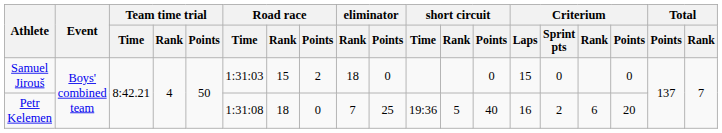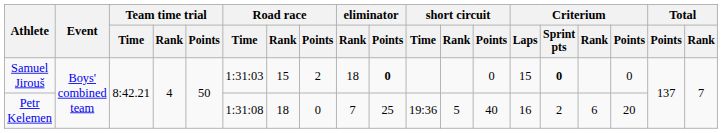(388, 75) normal -> (388, 75) bold
(559, 75) normal -> (559, 75) bold
